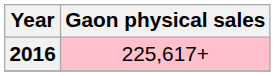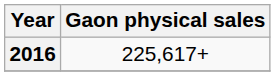(165, 53) pink background -> (165, 53) no background
